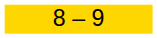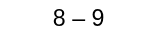(79, 18) gold background -> (79, 18) no background
